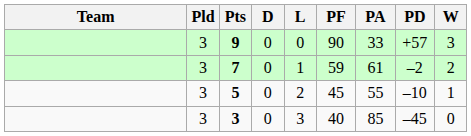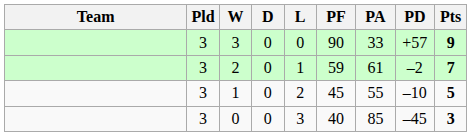columns swapped: (451, 17) <-> (235, 17)
